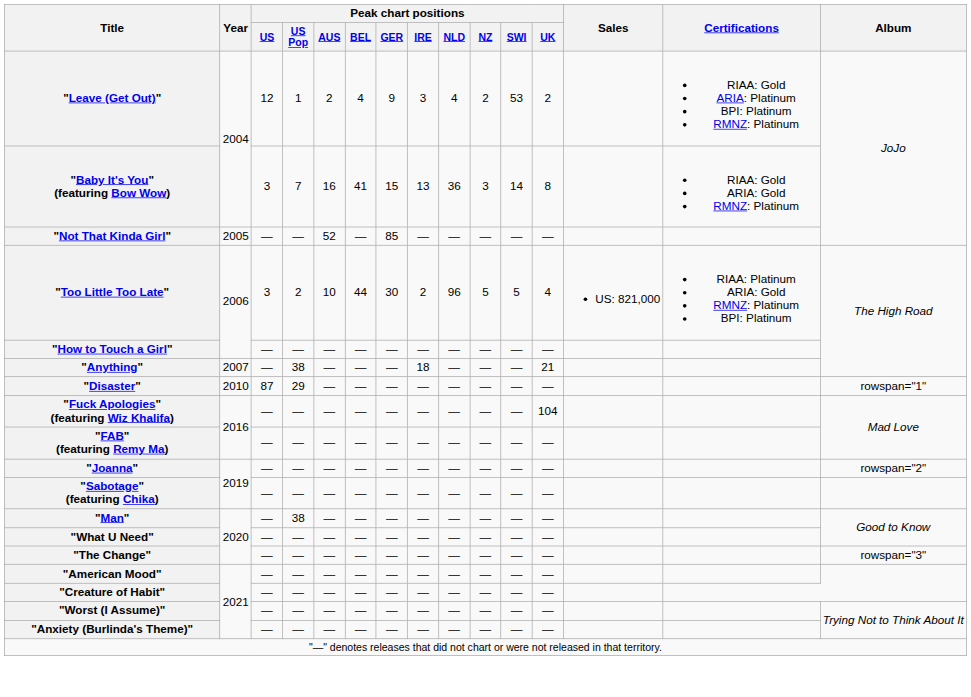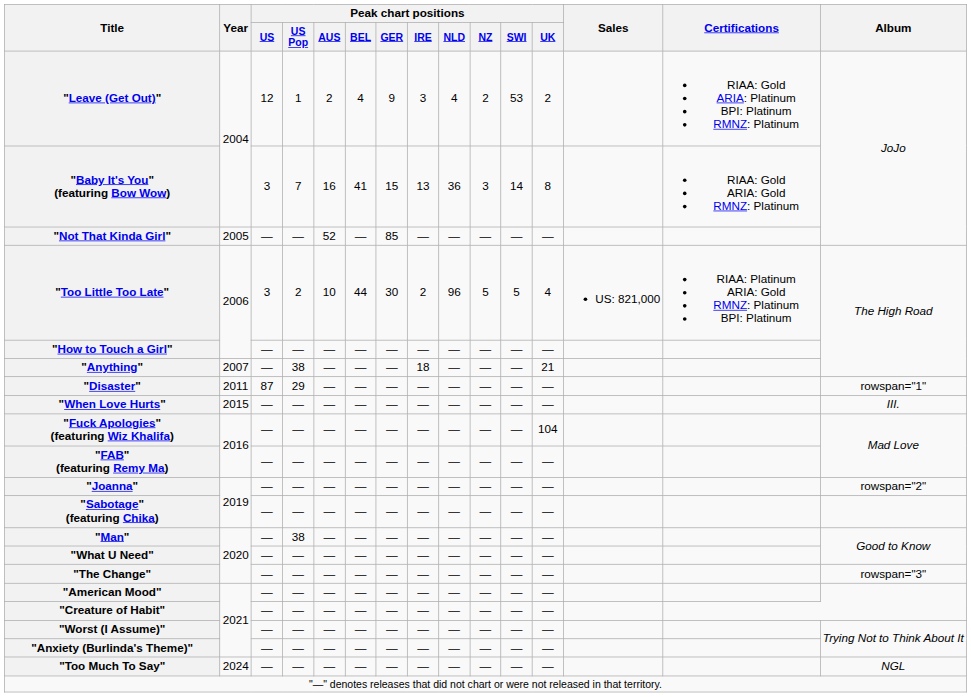(236, 386) 2010 -> (236, 386) 2011
+ row: (112, 404)
+ row: (112, 666)
